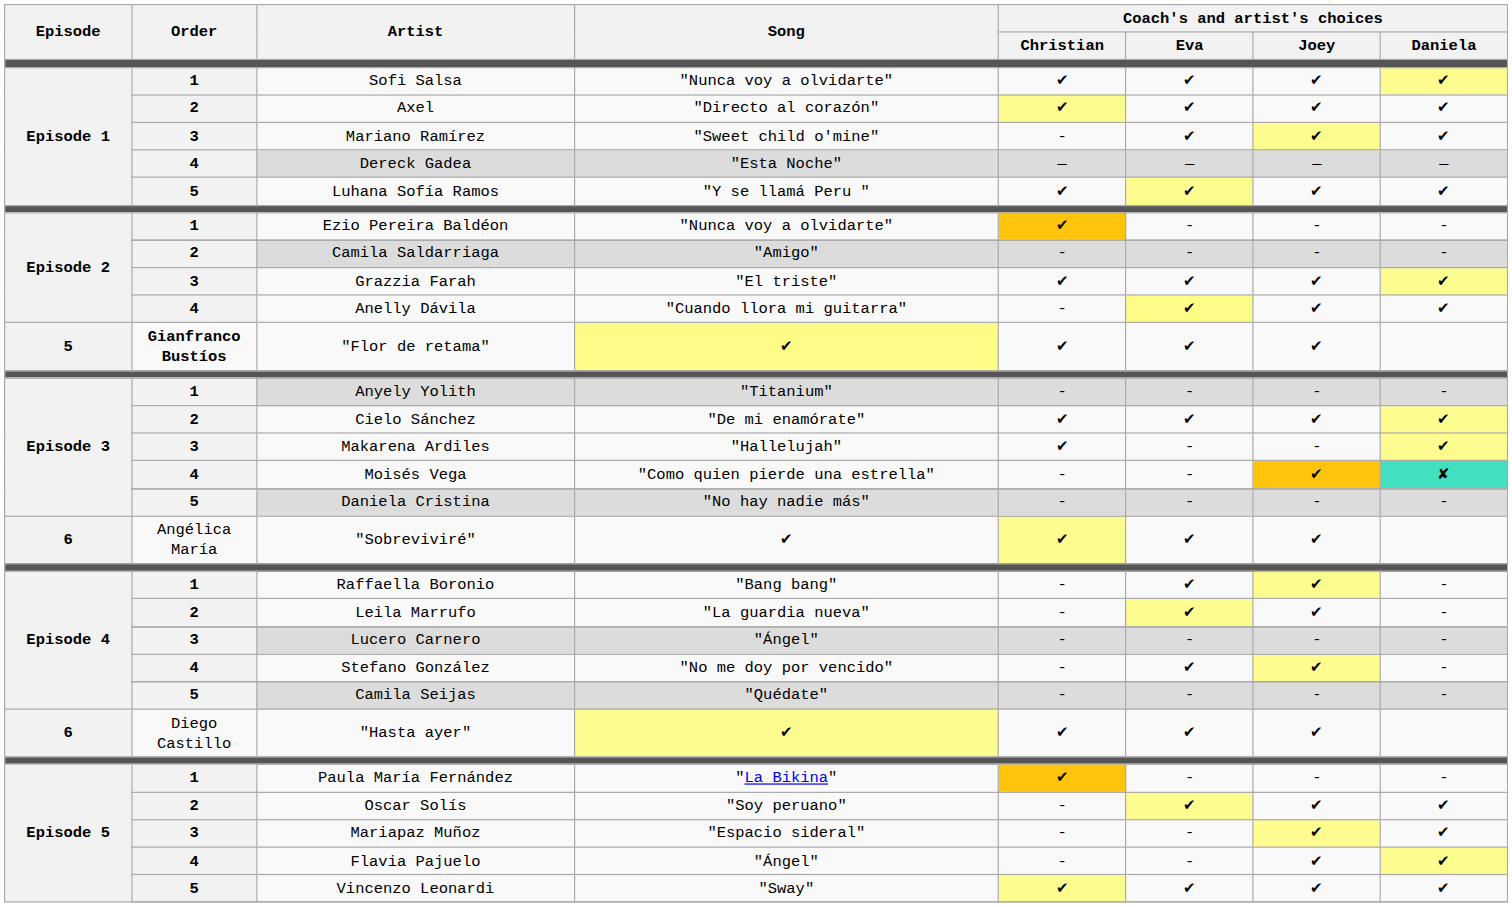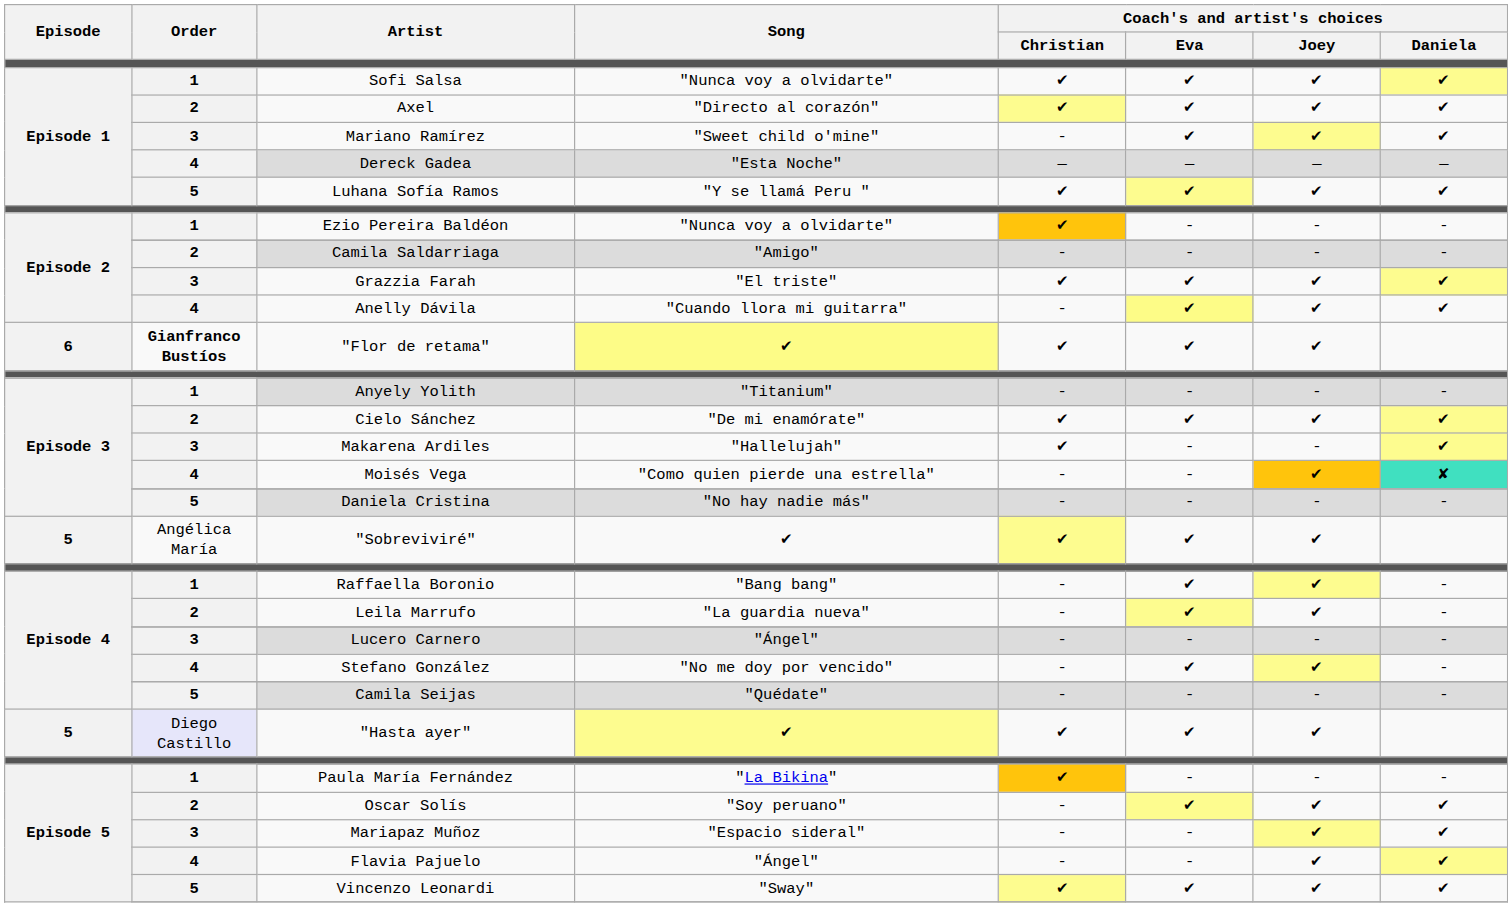(68, 347) 5 -> (68, 347) 6
(68, 540) 6 -> (68, 540) 5
(68, 733) 6 -> (68, 733) 5
(194, 733) no background -> (194, 733) lavender background
